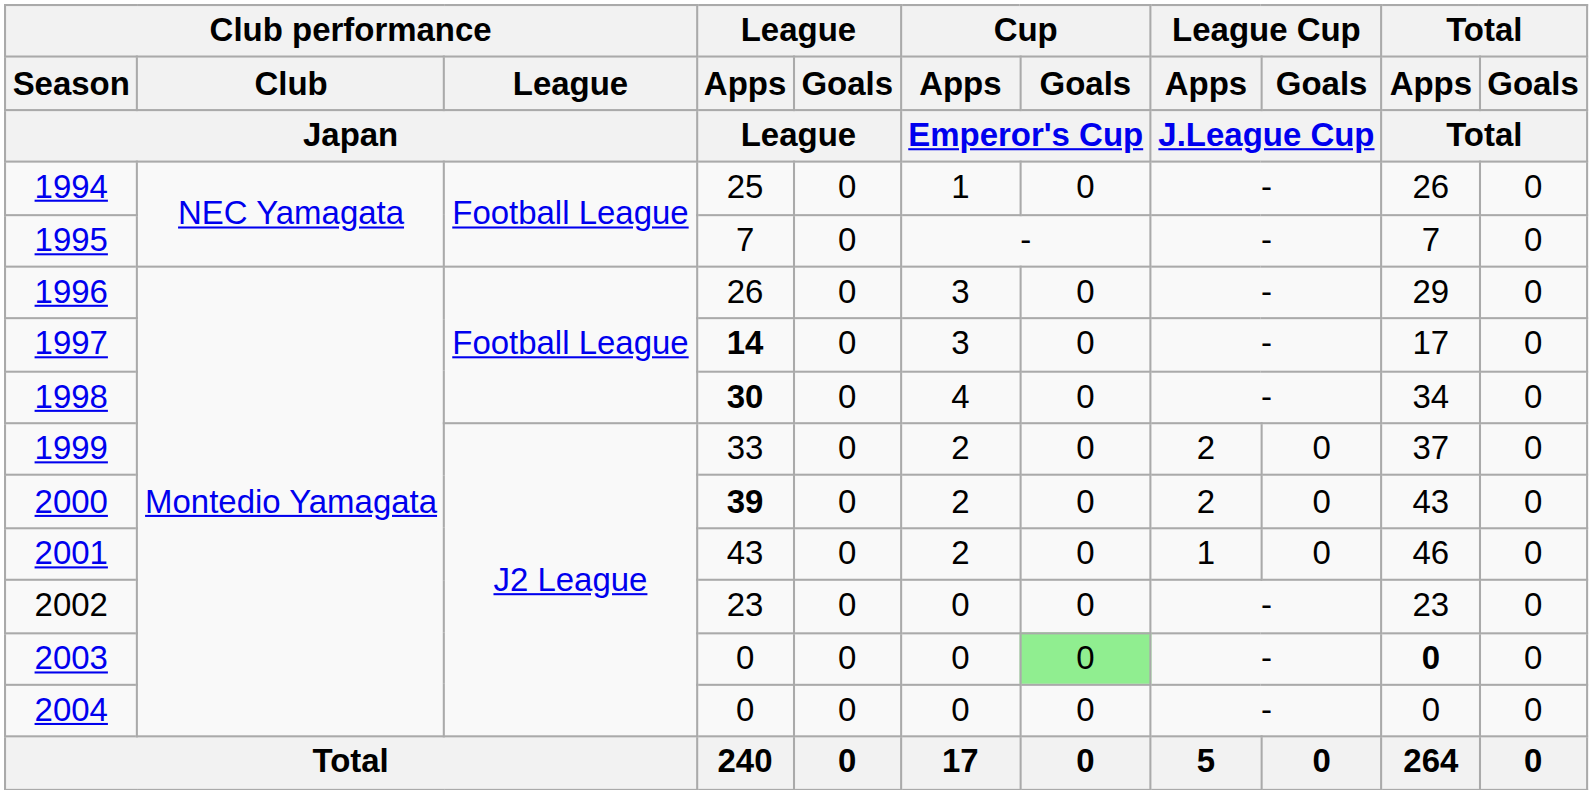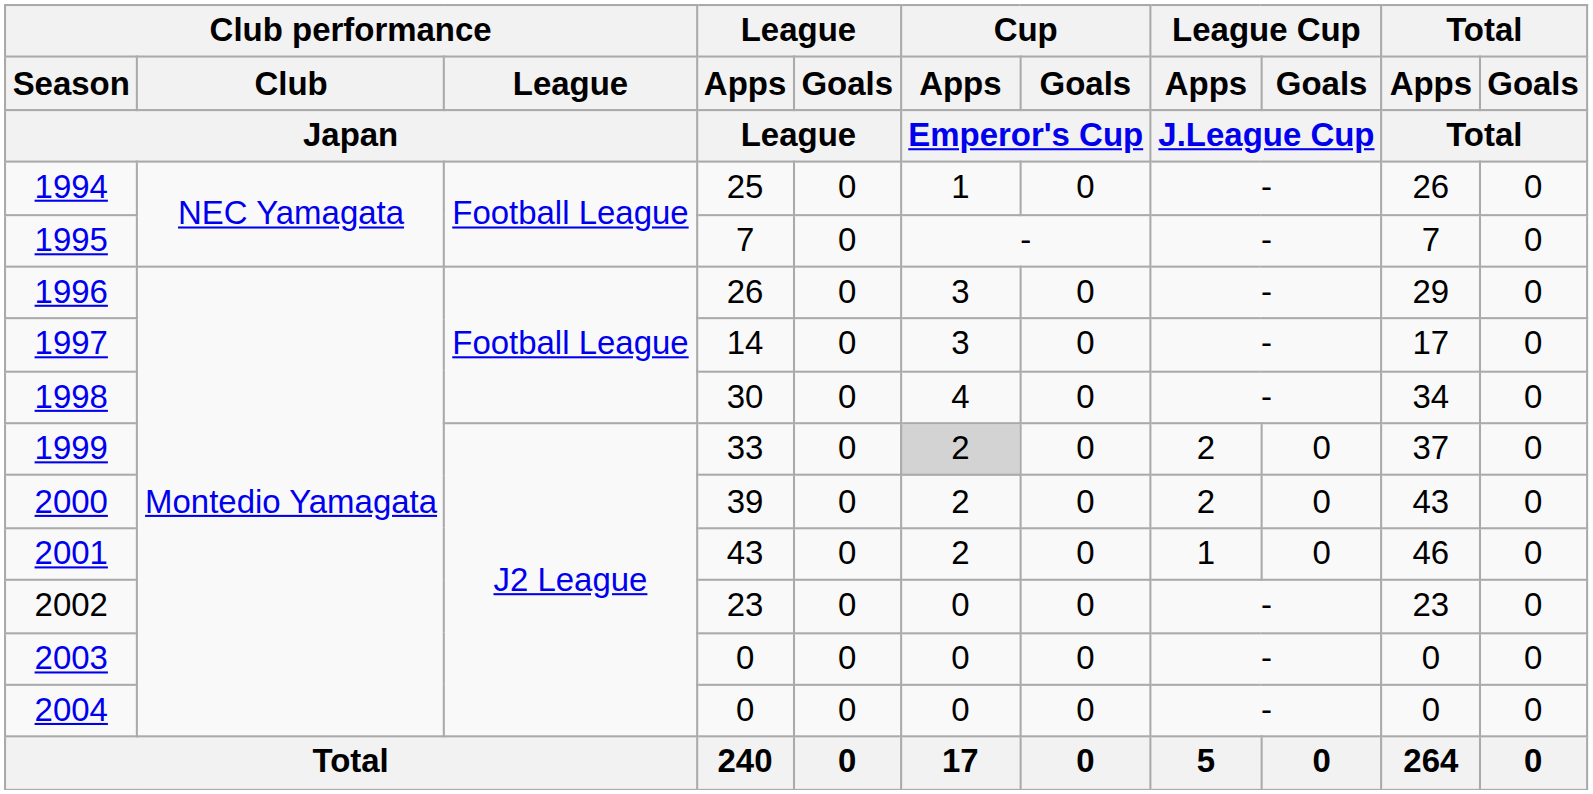(745, 344) bold -> (745, 344) normal
(745, 396) bold -> (745, 396) normal
(960, 448) no background -> (960, 448) lightgrey background
(745, 501) bold -> (745, 501) normal
(1085, 657) lightgreen background -> (1085, 657) no background
(1431, 657) bold -> (1431, 657) normal
